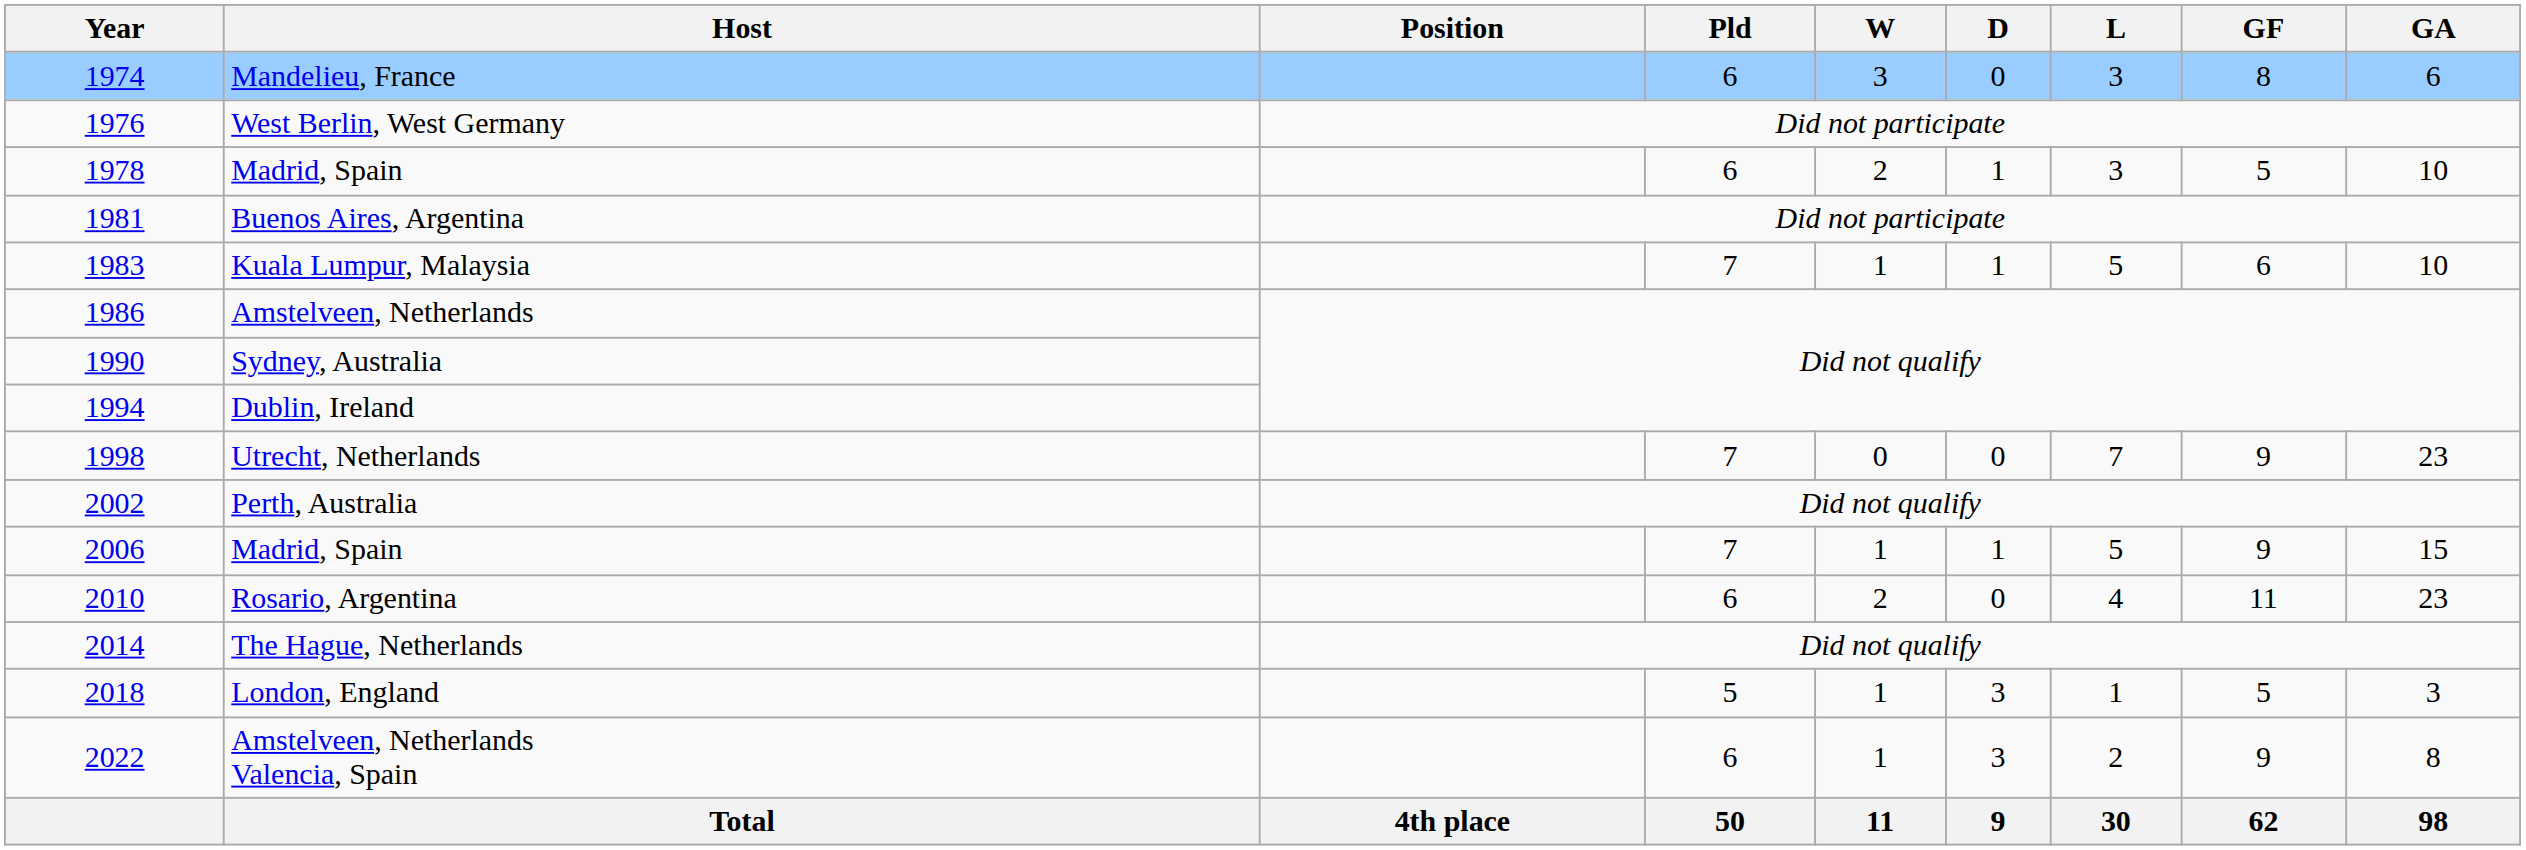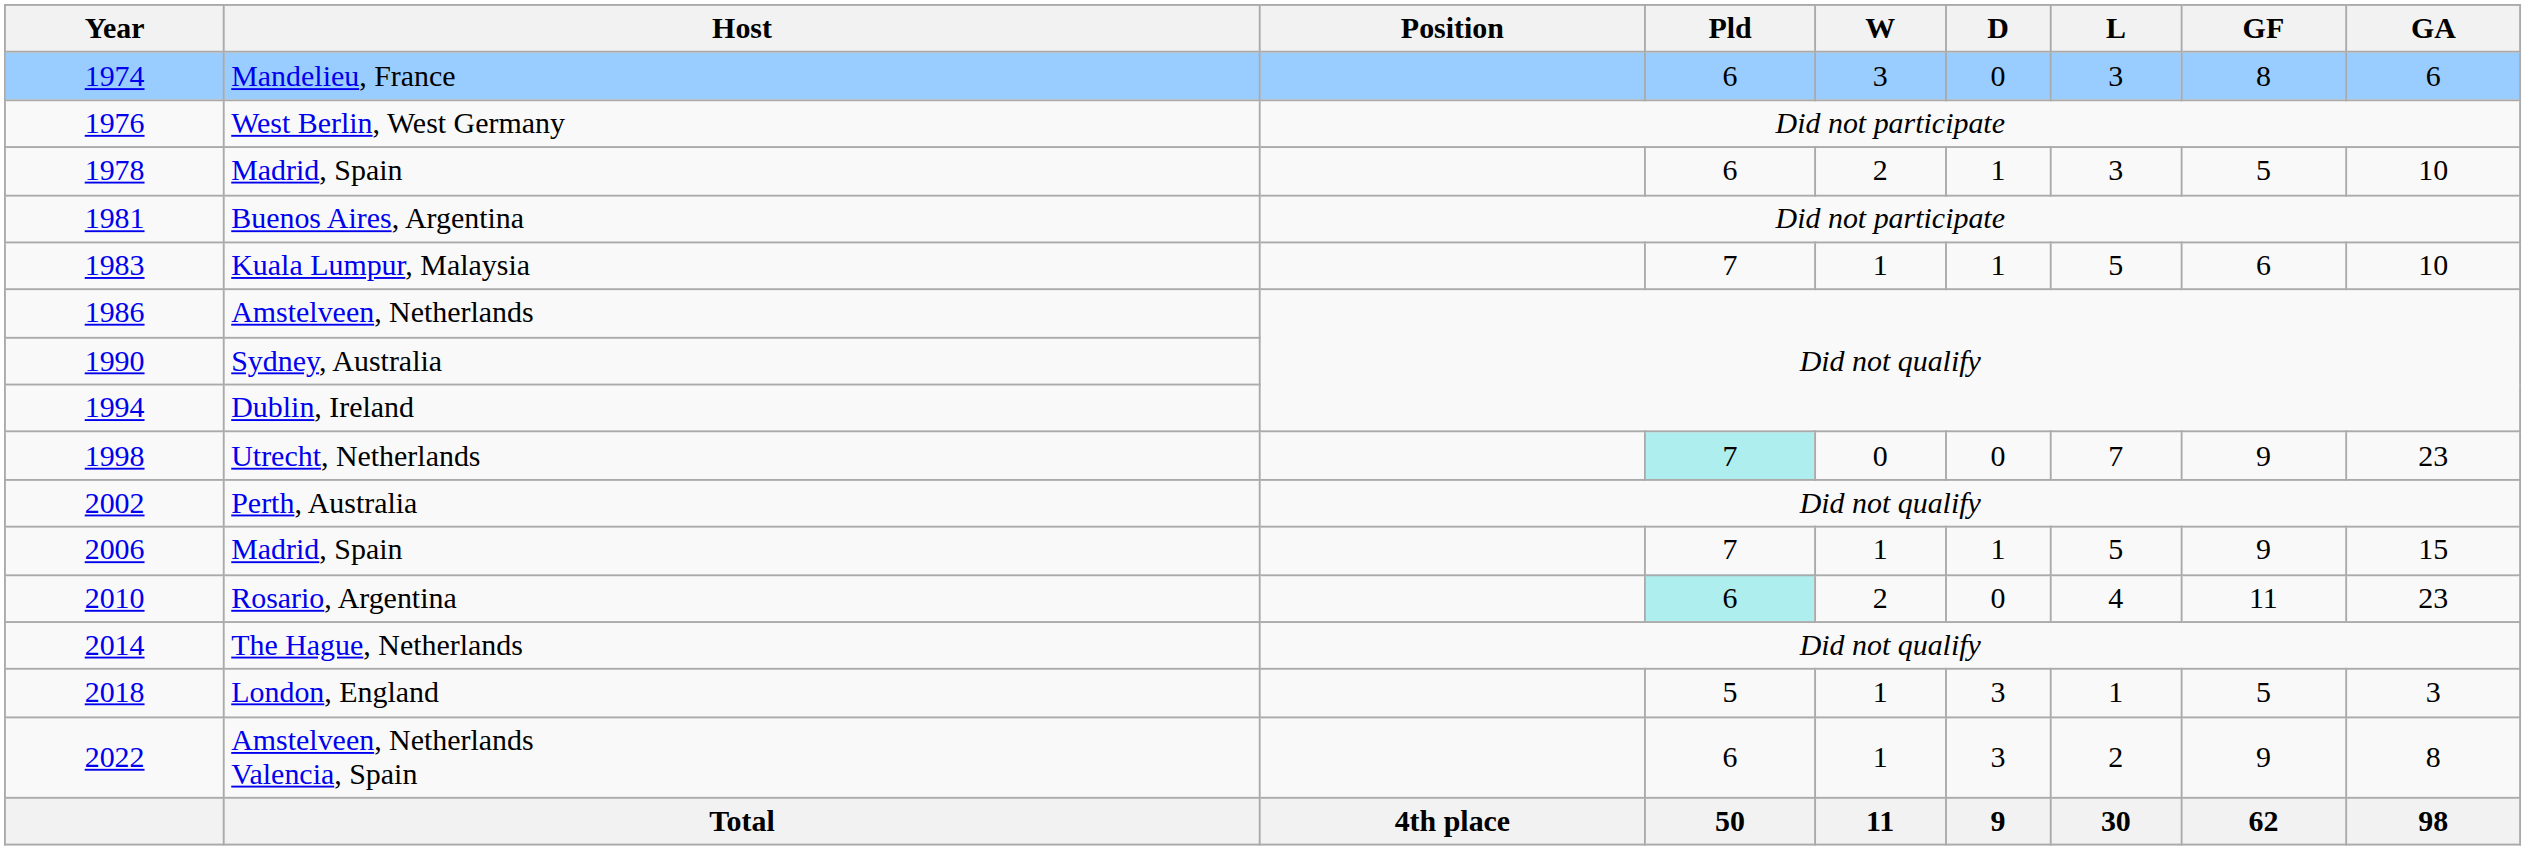(1730, 455) no background -> (1730, 455) paleturquoise background
(1730, 597) no background -> (1730, 597) paleturquoise background
